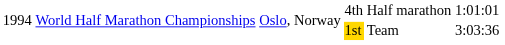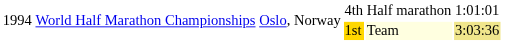(383, 30) no background -> (383, 30) lightyellow background
(477, 30) no background -> (477, 30) khaki background
